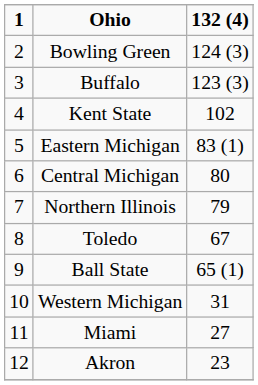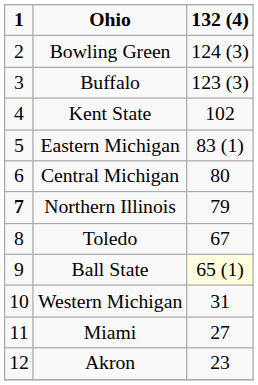(19, 207) normal -> (19, 207) bold
(220, 269) no background -> (220, 269) lightyellow background
